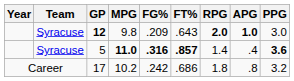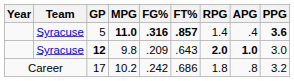rows swapped: (99, 32) <-> (102, 50)
